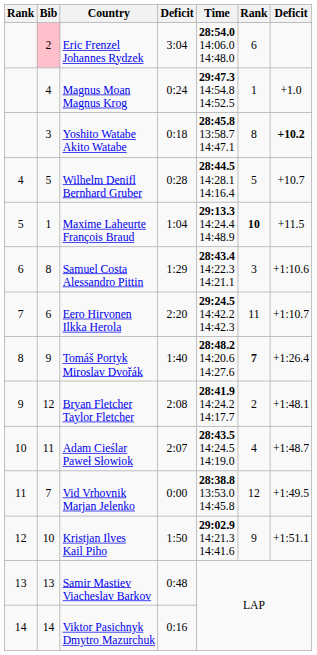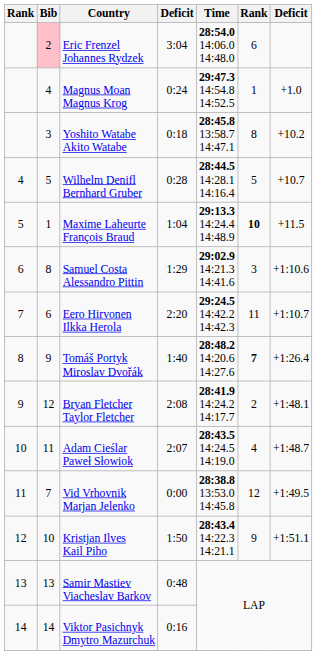(291, 135) bold -> (291, 135) normal
(217, 269) 28:43.4 14:22.3 14:21.1 -> (217, 269) 29:02.9 14:21.3 14:41.6
(217, 538) 29:02.9 14:21.3 14:41.6 -> (217, 538) 28:43.4 14:22.3 14:21.1
